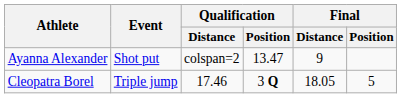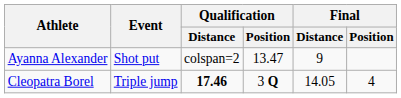(212, 81) normal -> (212, 81) bold
(320, 81) 18.05 -> (320, 81) 14.05
(371, 81) 5 -> (371, 81) 4
